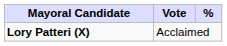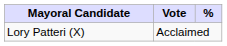(48, 31) bold -> (46, 31) normal
